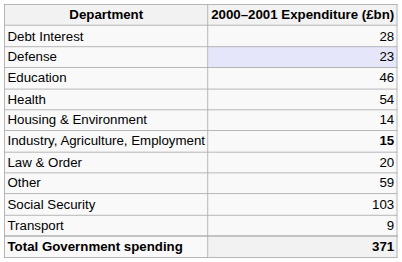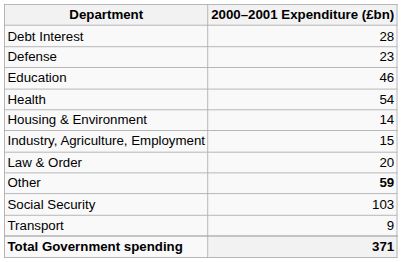(387, 57) lavender background -> (387, 57) no background
(387, 141) bold -> (387, 141) normal
(387, 183) normal -> (387, 183) bold
